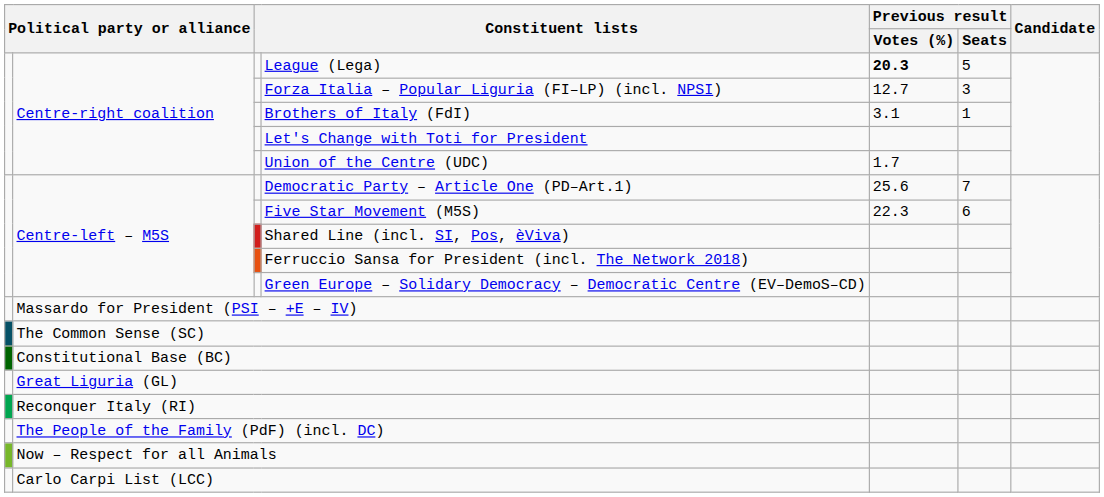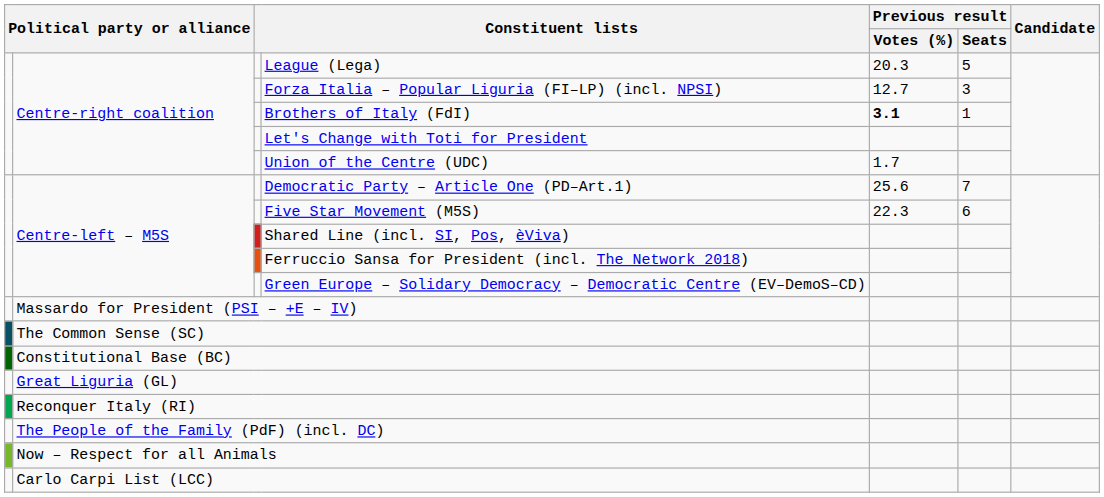(891, 65) bold -> (891, 65) normal
(886, 114) normal -> (886, 114) bold
